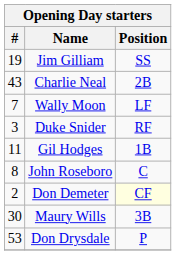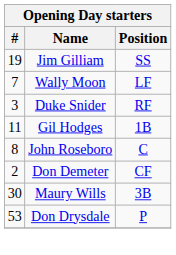- row: (70, 82)
(143, 194) lightyellow background -> (143, 171) no background
